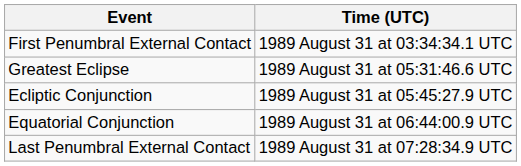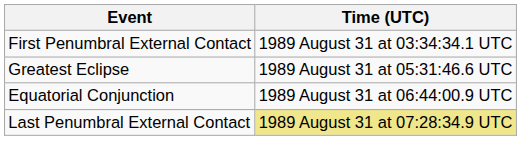- row: (80, 95)
(386, 148) no background -> (386, 122) khaki background
